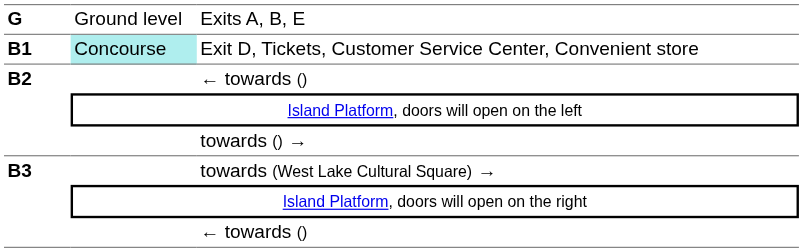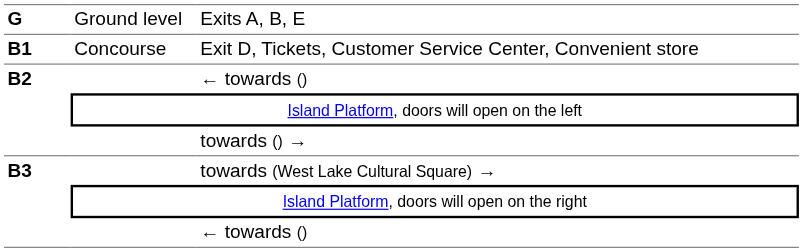(120, 49) paleturquoise background -> (120, 49) no background
